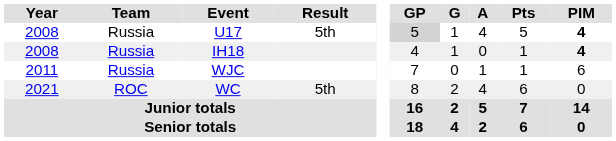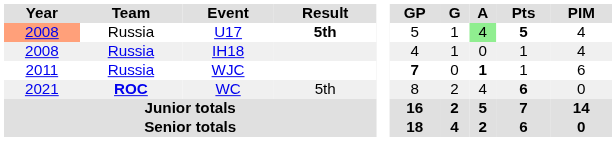(42, 32) no background -> (42, 32) lightsalmon background
(325, 32) normal -> (325, 32) bold
(415, 32) lightgrey background -> (415, 32) no background
(483, 32) no background -> (483, 32) lightgreen background
(524, 32) normal -> (524, 32) bold
(581, 32) bold -> (581, 32) normal
(581, 51) bold -> (581, 51) normal
(415, 70) normal -> (415, 70) bold
(483, 70) normal -> (483, 70) bold
(131, 89) normal -> (131, 89) bold
(524, 89) normal -> (524, 89) bold
